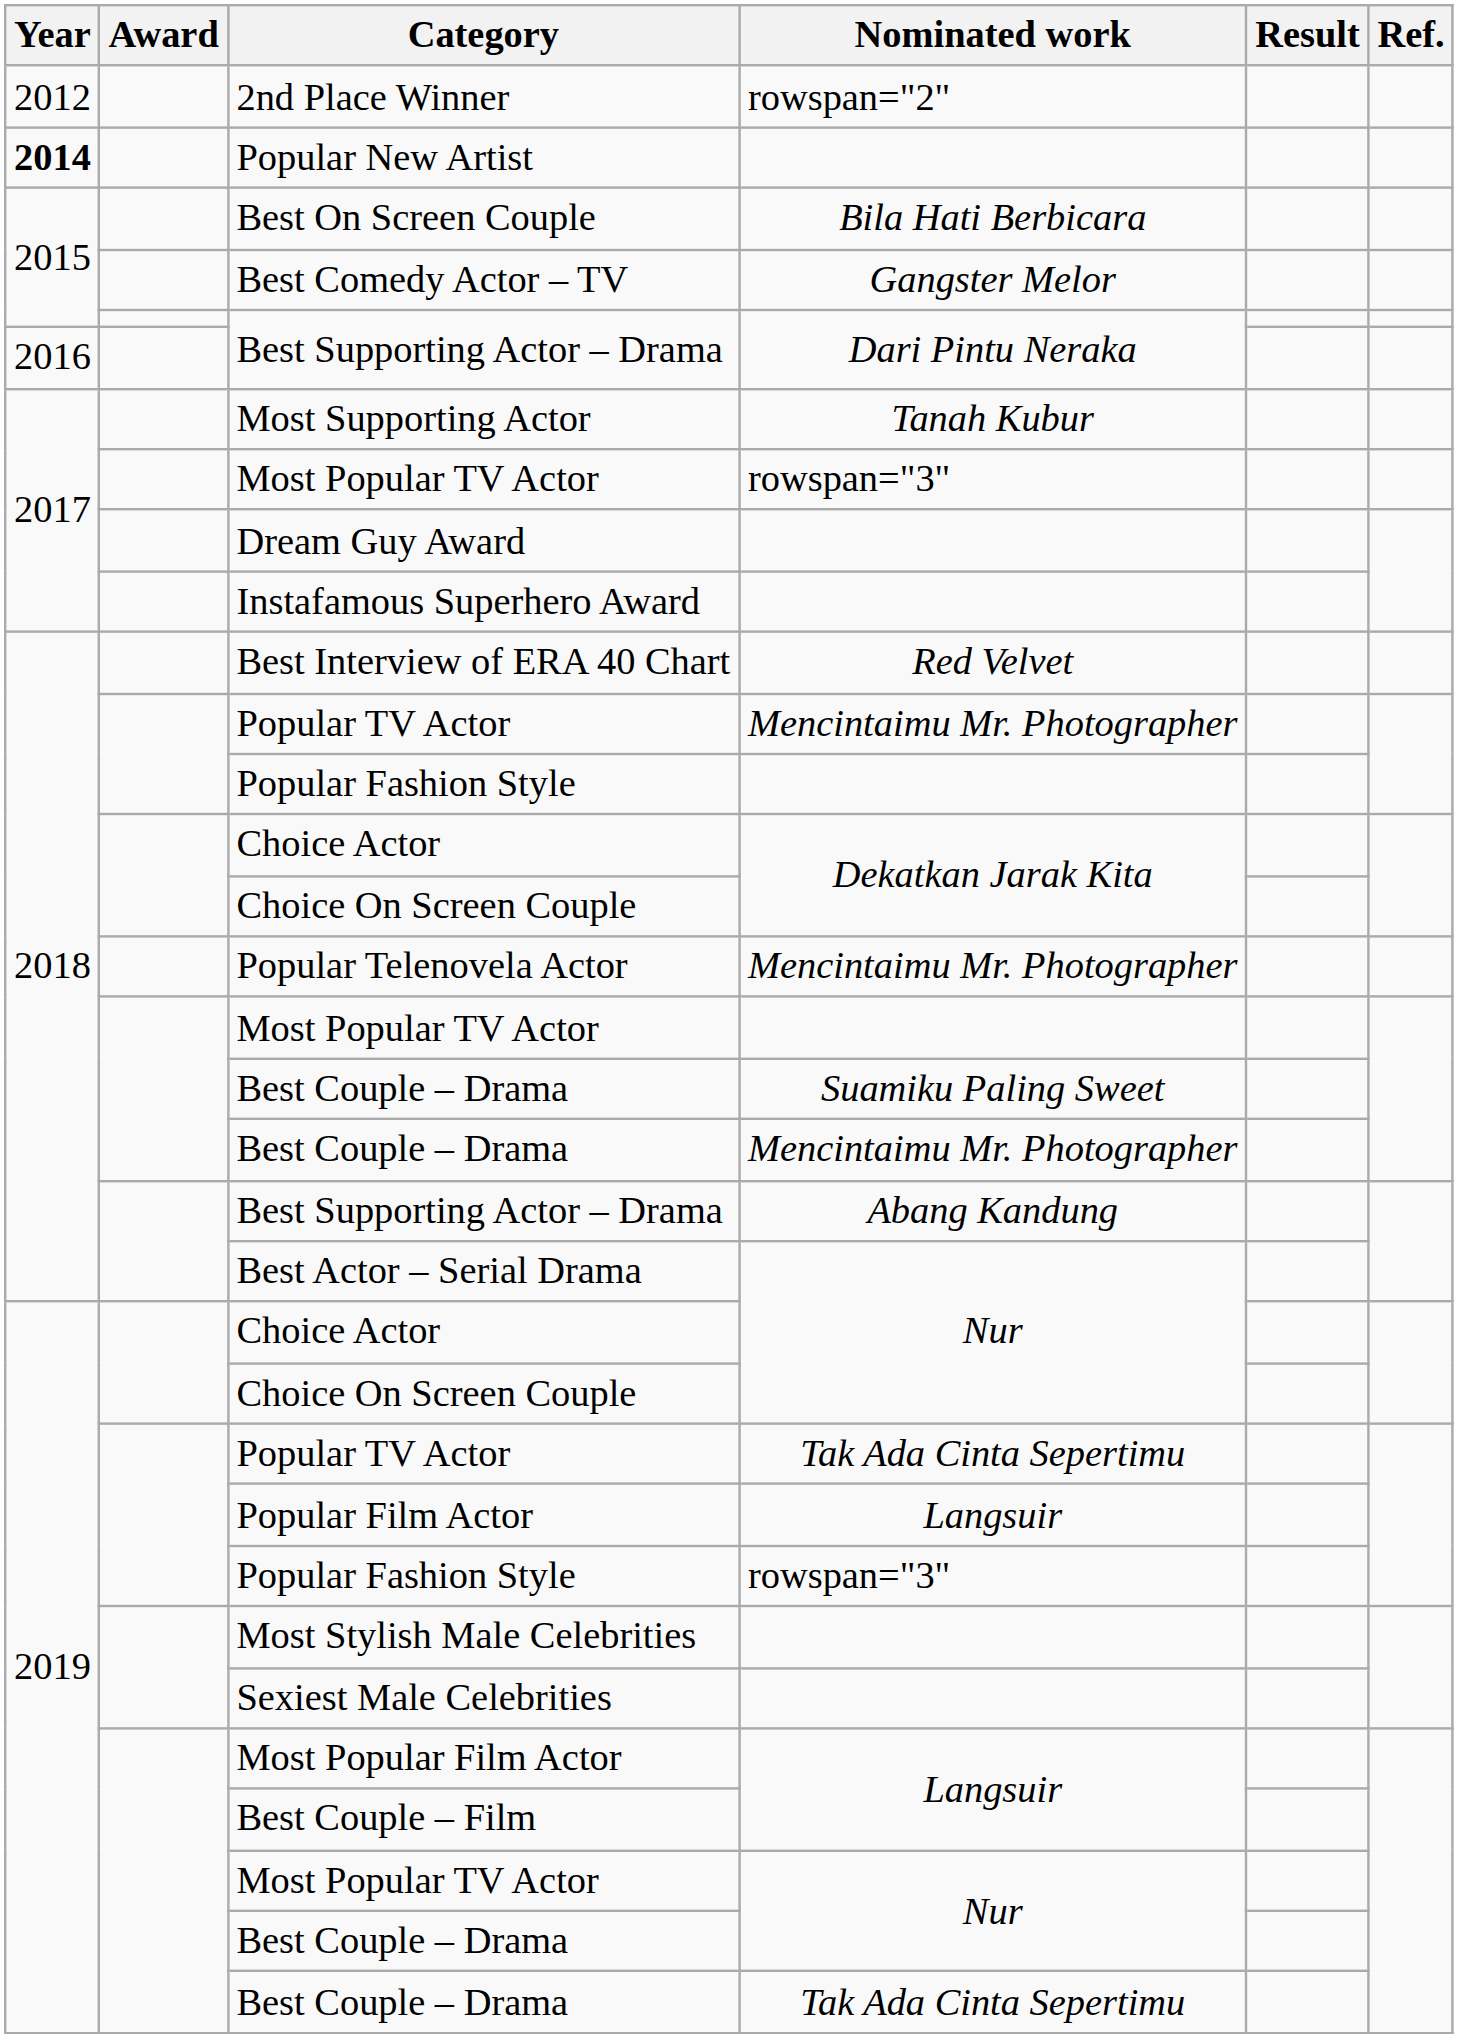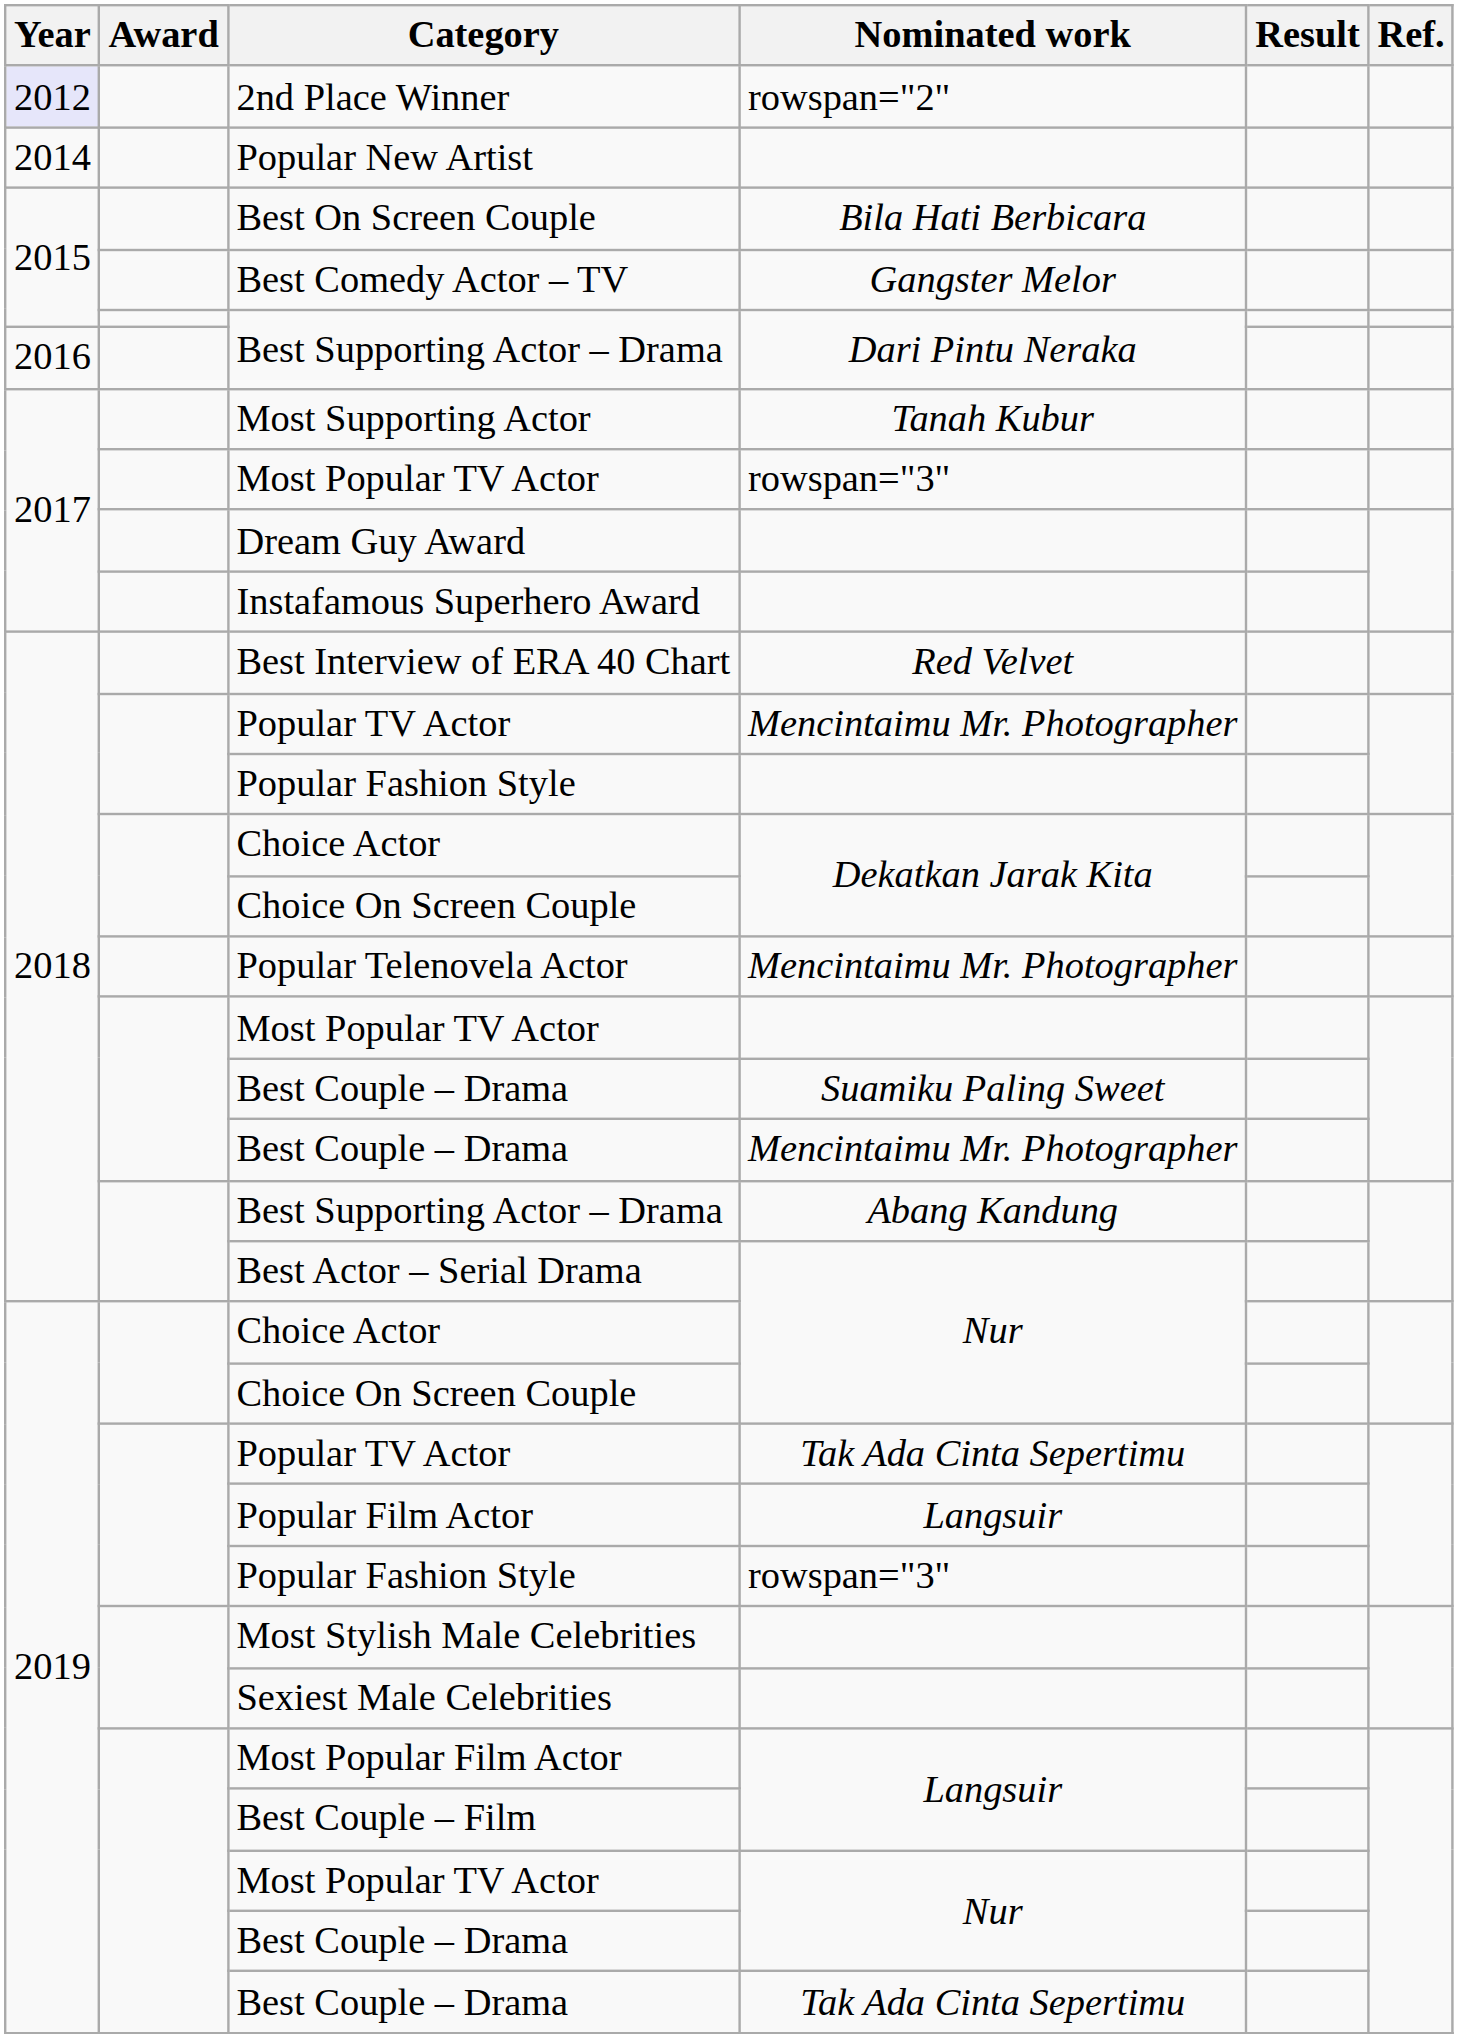(52, 95) no background -> (52, 95) lavender background
(52, 156) bold -> (52, 156) normal
